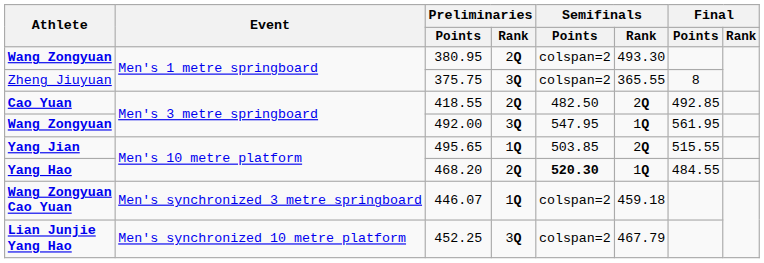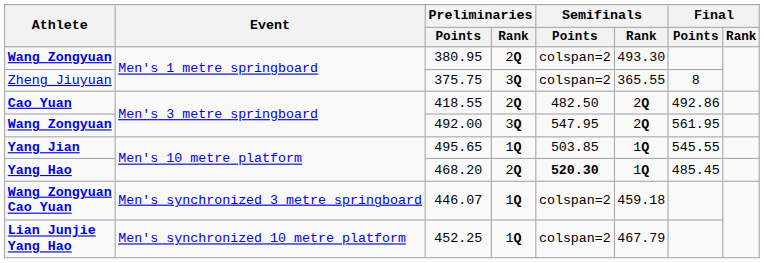(696, 103) 492.85 -> (696, 103) 492.86
(641, 125) 1Q -> (641, 125) 2Q
(641, 147) 2Q -> (641, 147) 1Q
(696, 147) 515.55 -> (696, 147) 545.55
(696, 170) 484.55 -> (696, 170) 485.45
(513, 239) 3Q -> (513, 239) 1Q
